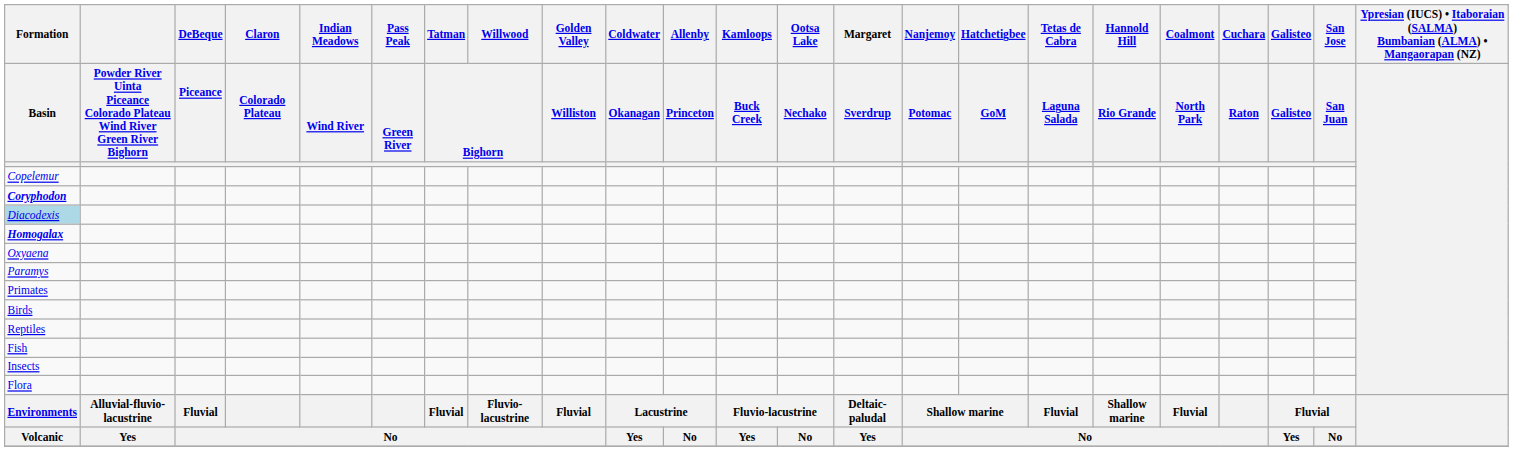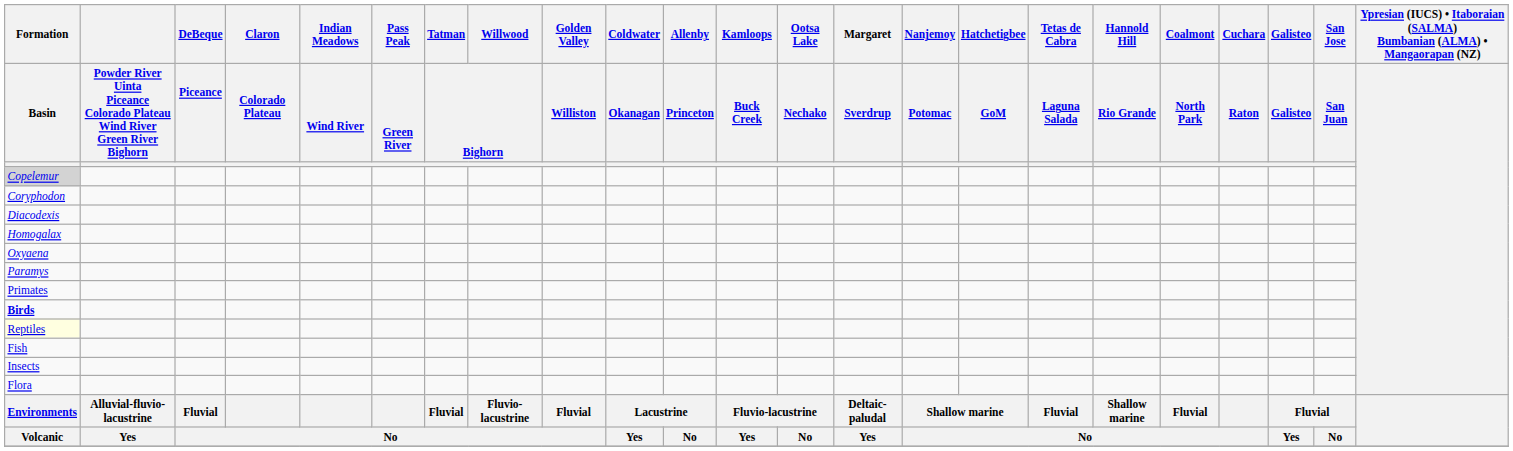(33, 176) no background -> (33, 176) lightgrey background
(37, 195) bold -> (36, 195) normal
(33, 214) lightblue background -> (33, 214) no background
(35, 233) bold -> (34, 233) normal
(20, 309) normal -> (21, 309) bold
(26, 328) no background -> (26, 328) lightyellow background
